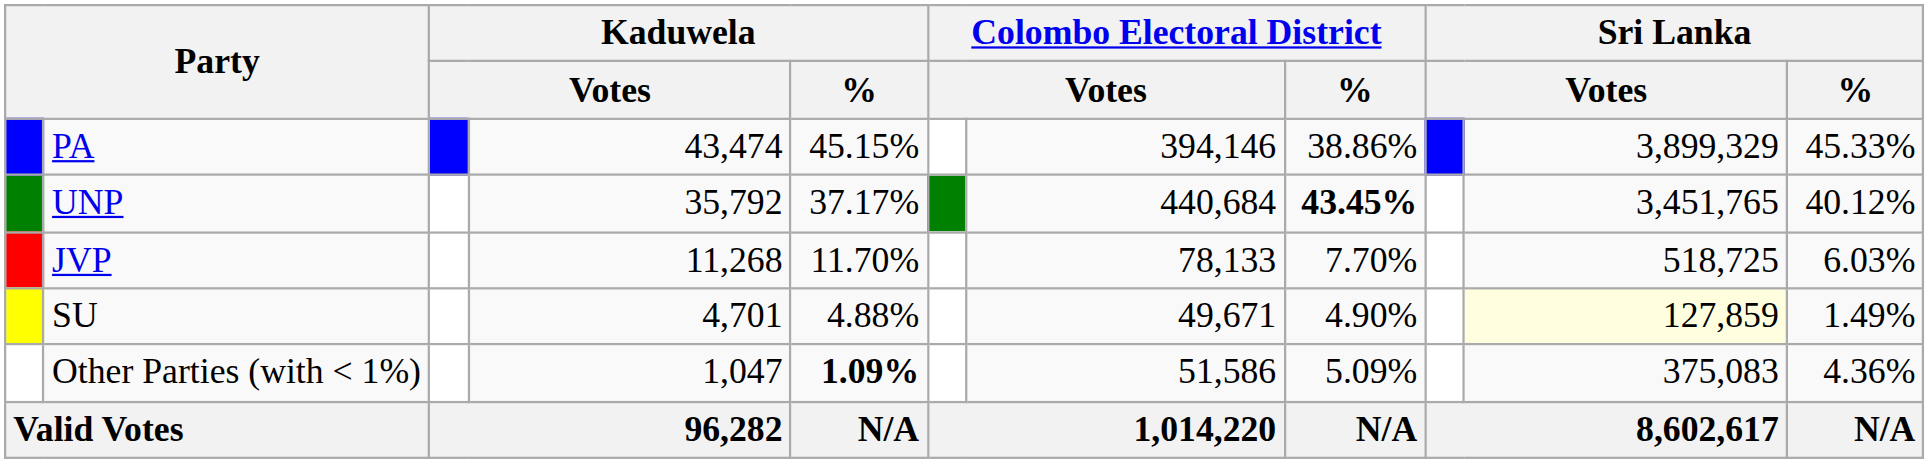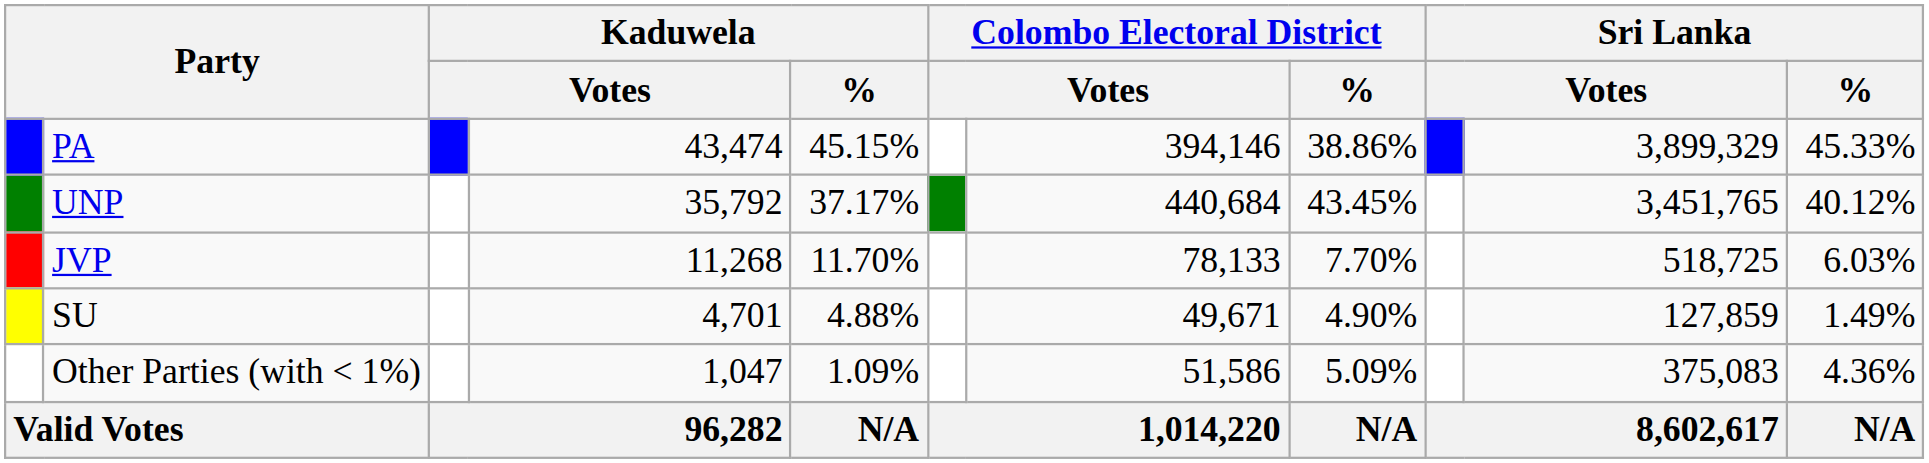(1359, 202) bold -> (1362, 202) normal
(1721, 315) lightyellow background -> (1721, 315) no background
(870, 372) bold -> (873, 372) normal
